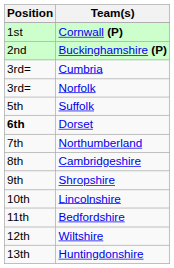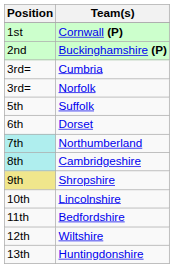(16, 124) bold -> (15, 124) normal
(15, 143) no background -> (15, 143) paleturquoise background
(15, 161) no background -> (15, 161) paleturquoise background
(15, 180) no background -> (15, 180) khaki background
